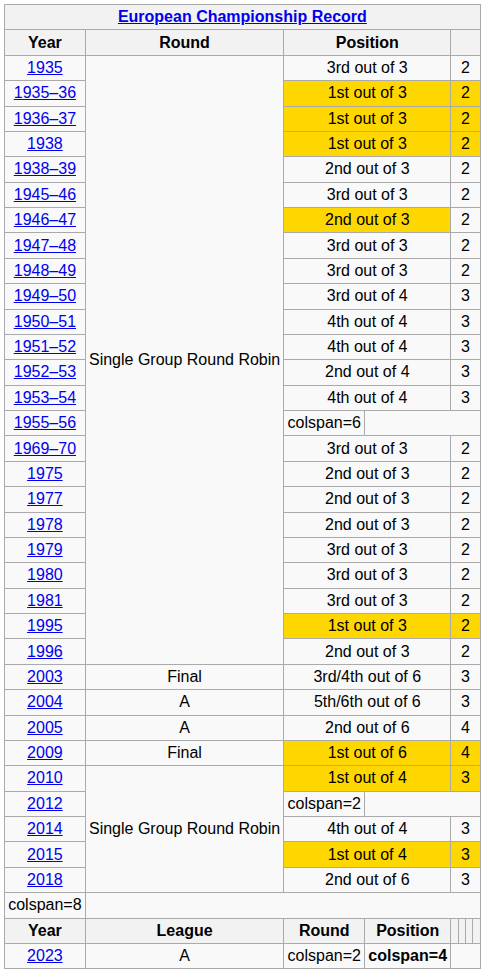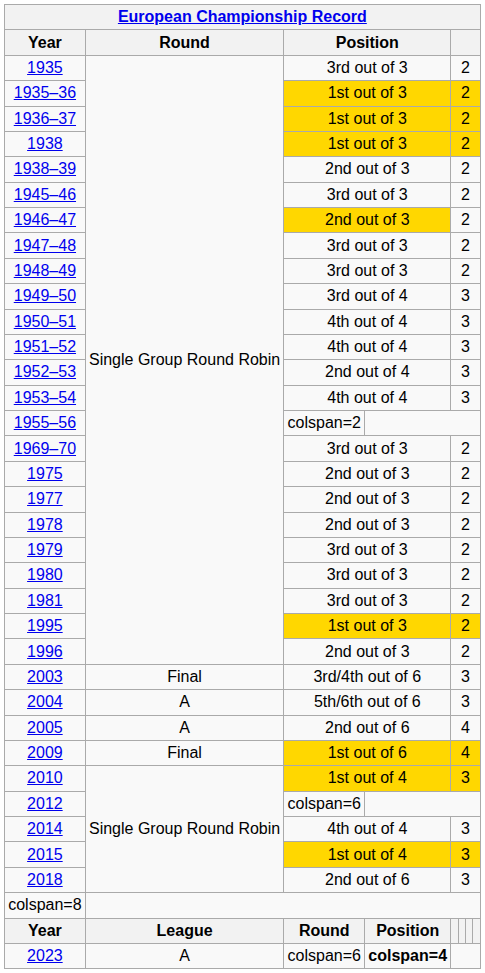(324, 423) colspan=6 -> (324, 423) colspan=2
(324, 803) colspan=2 -> (324, 803) colspan=6
(324, 956) colspan=2 -> (324, 956) colspan=6
